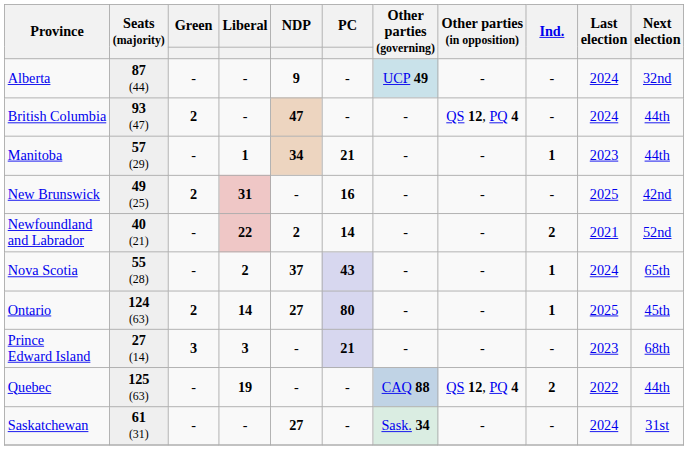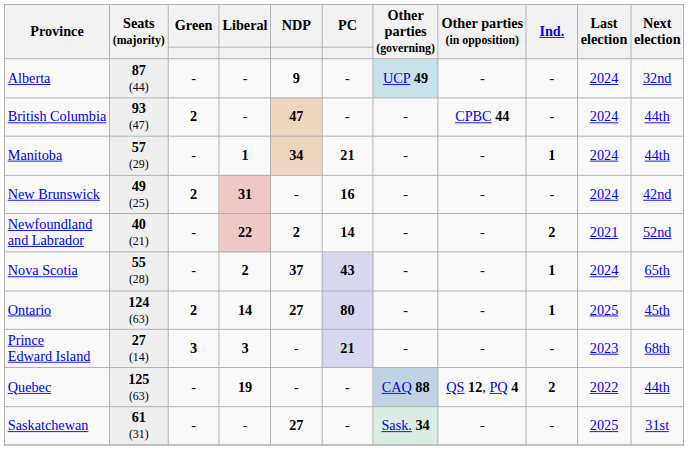(482, 117) QS 12, PQ 4 -> (482, 117) CPBC 44
(604, 155) 2023 -> (604, 155) 2024
(604, 194) 2025 -> (604, 194) 2024
(604, 425) 2024 -> (604, 425) 2025
